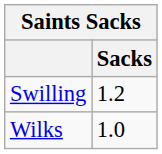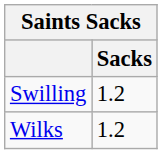(111, 129) 1.0 -> (111, 129) 1.2
